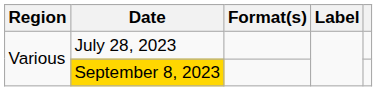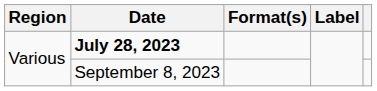(125, 45) normal -> (127, 45) bold
(147, 72) gold background -> (147, 72) no background
